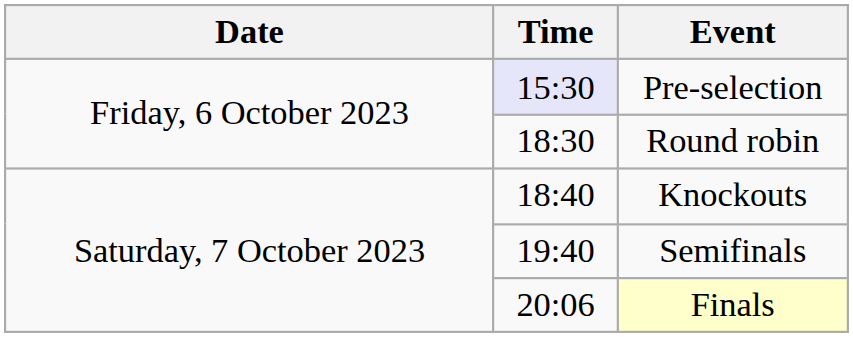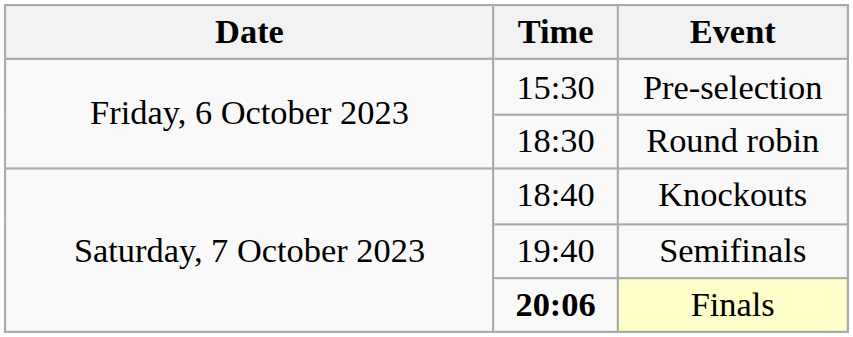(556, 86) lavender background -> (556, 86) no background
(556, 304) normal -> (556, 304) bold
